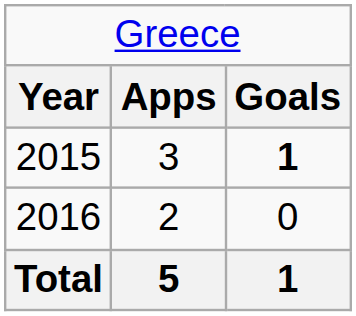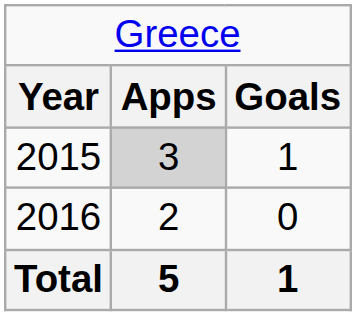(169, 156) no background -> (169, 156) lightgrey background
(288, 156) bold -> (288, 156) normal
